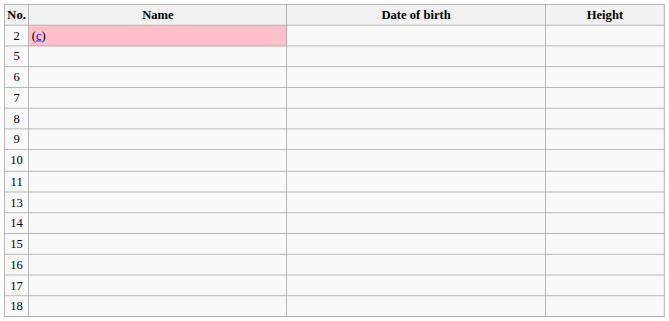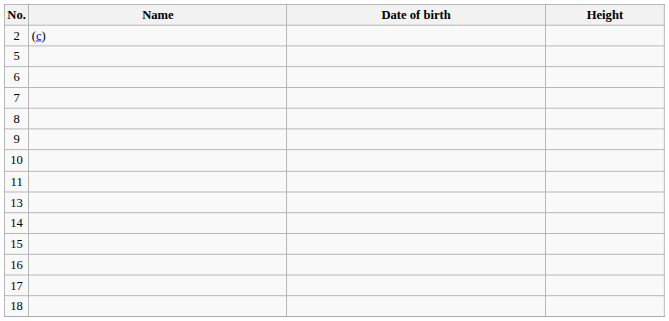(39, 35) pink background -> (39, 35) no background
